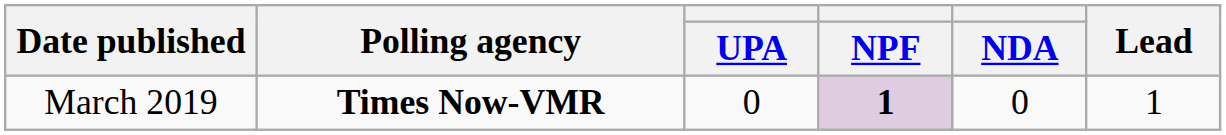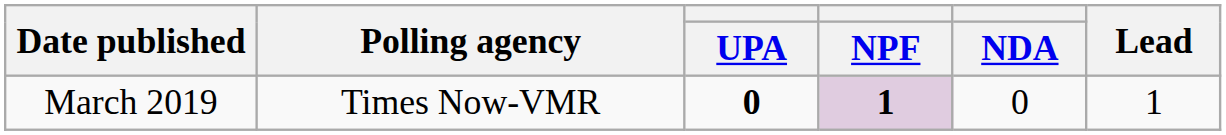(471, 102) bold -> (471, 102) normal
(752, 102) normal -> (752, 102) bold
